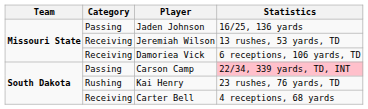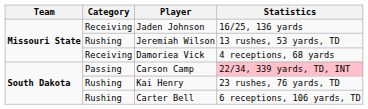(103, 26) Passing -> (109, 26) Receiving
(109, 41) Receiving -> (103, 41) Rushing
(290, 55) 6 receptions, 106 yards, TD -> (277, 55) 4 receptions, 68 yards
(109, 97) Receiving -> (103, 97) Rushing
(277, 97) 4 receptions, 68 yards -> (290, 97) 6 receptions, 106 yards, TD
